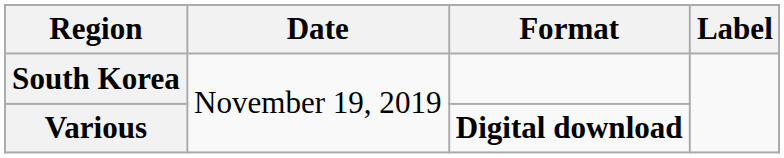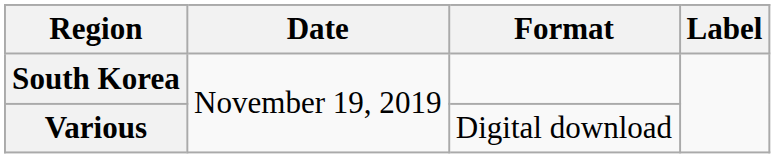(569, 127) bold -> (564, 127) normal
